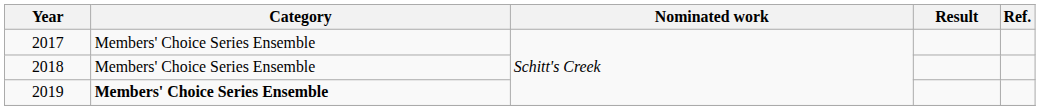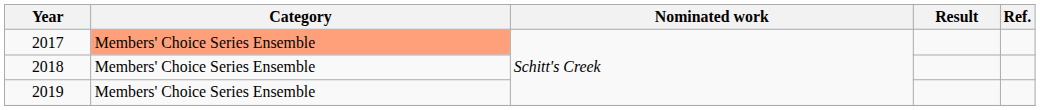(205, 42) no background -> (205, 42) lightsalmon background
(211, 92) bold -> (205, 92) normal
